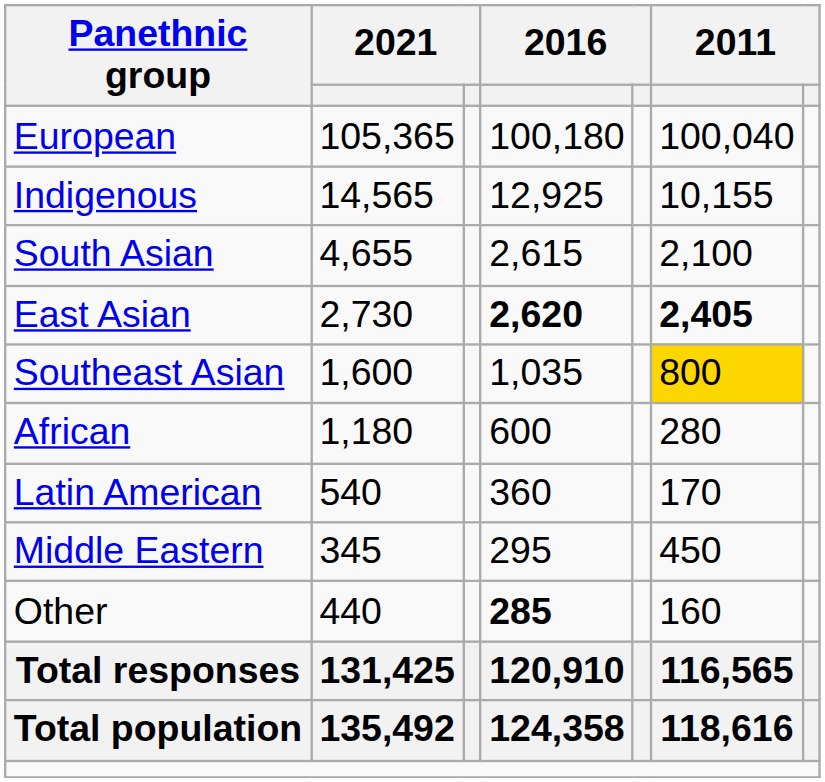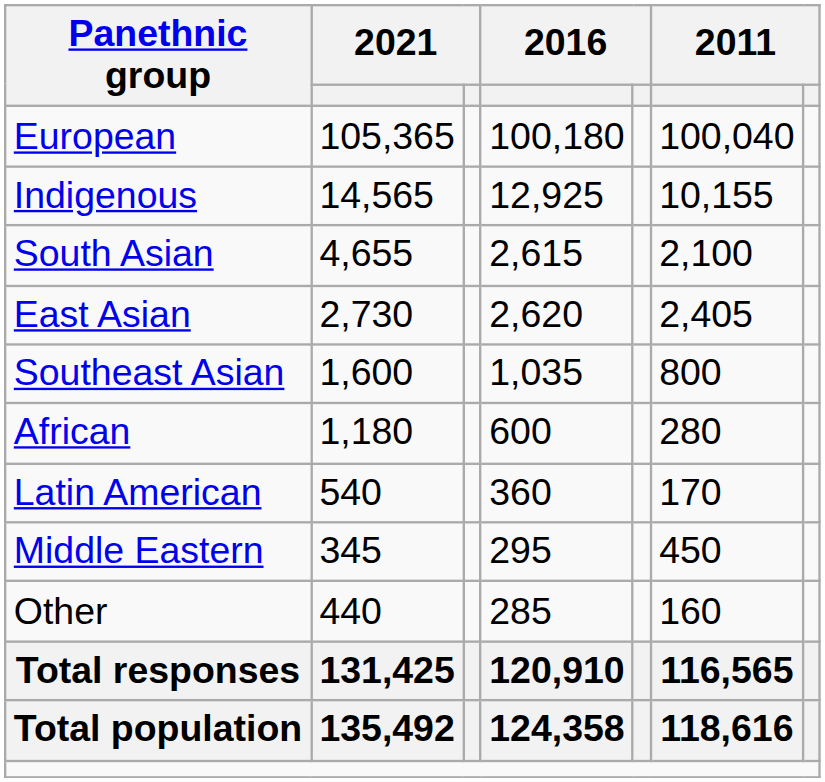(536, 313) bold -> (536, 313) normal
(706, 313) bold -> (706, 313) normal
(690, 373) gold background -> (690, 373) no background
(521, 610) bold -> (521, 610) normal
